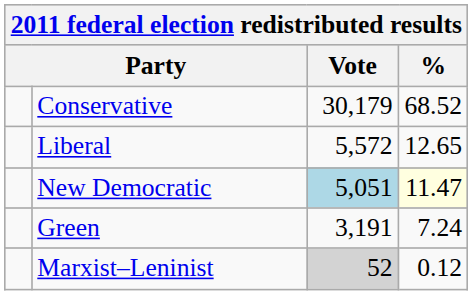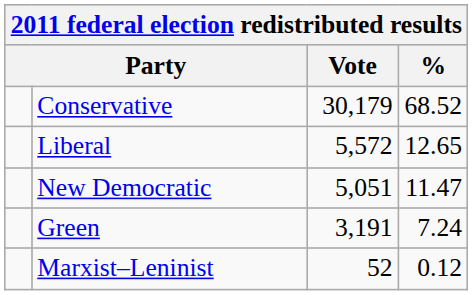(364, 187) lightblue background -> (364, 187) no background
(434, 187) lightyellow background -> (434, 187) no background
(380, 268) lightgrey background -> (380, 268) no background
